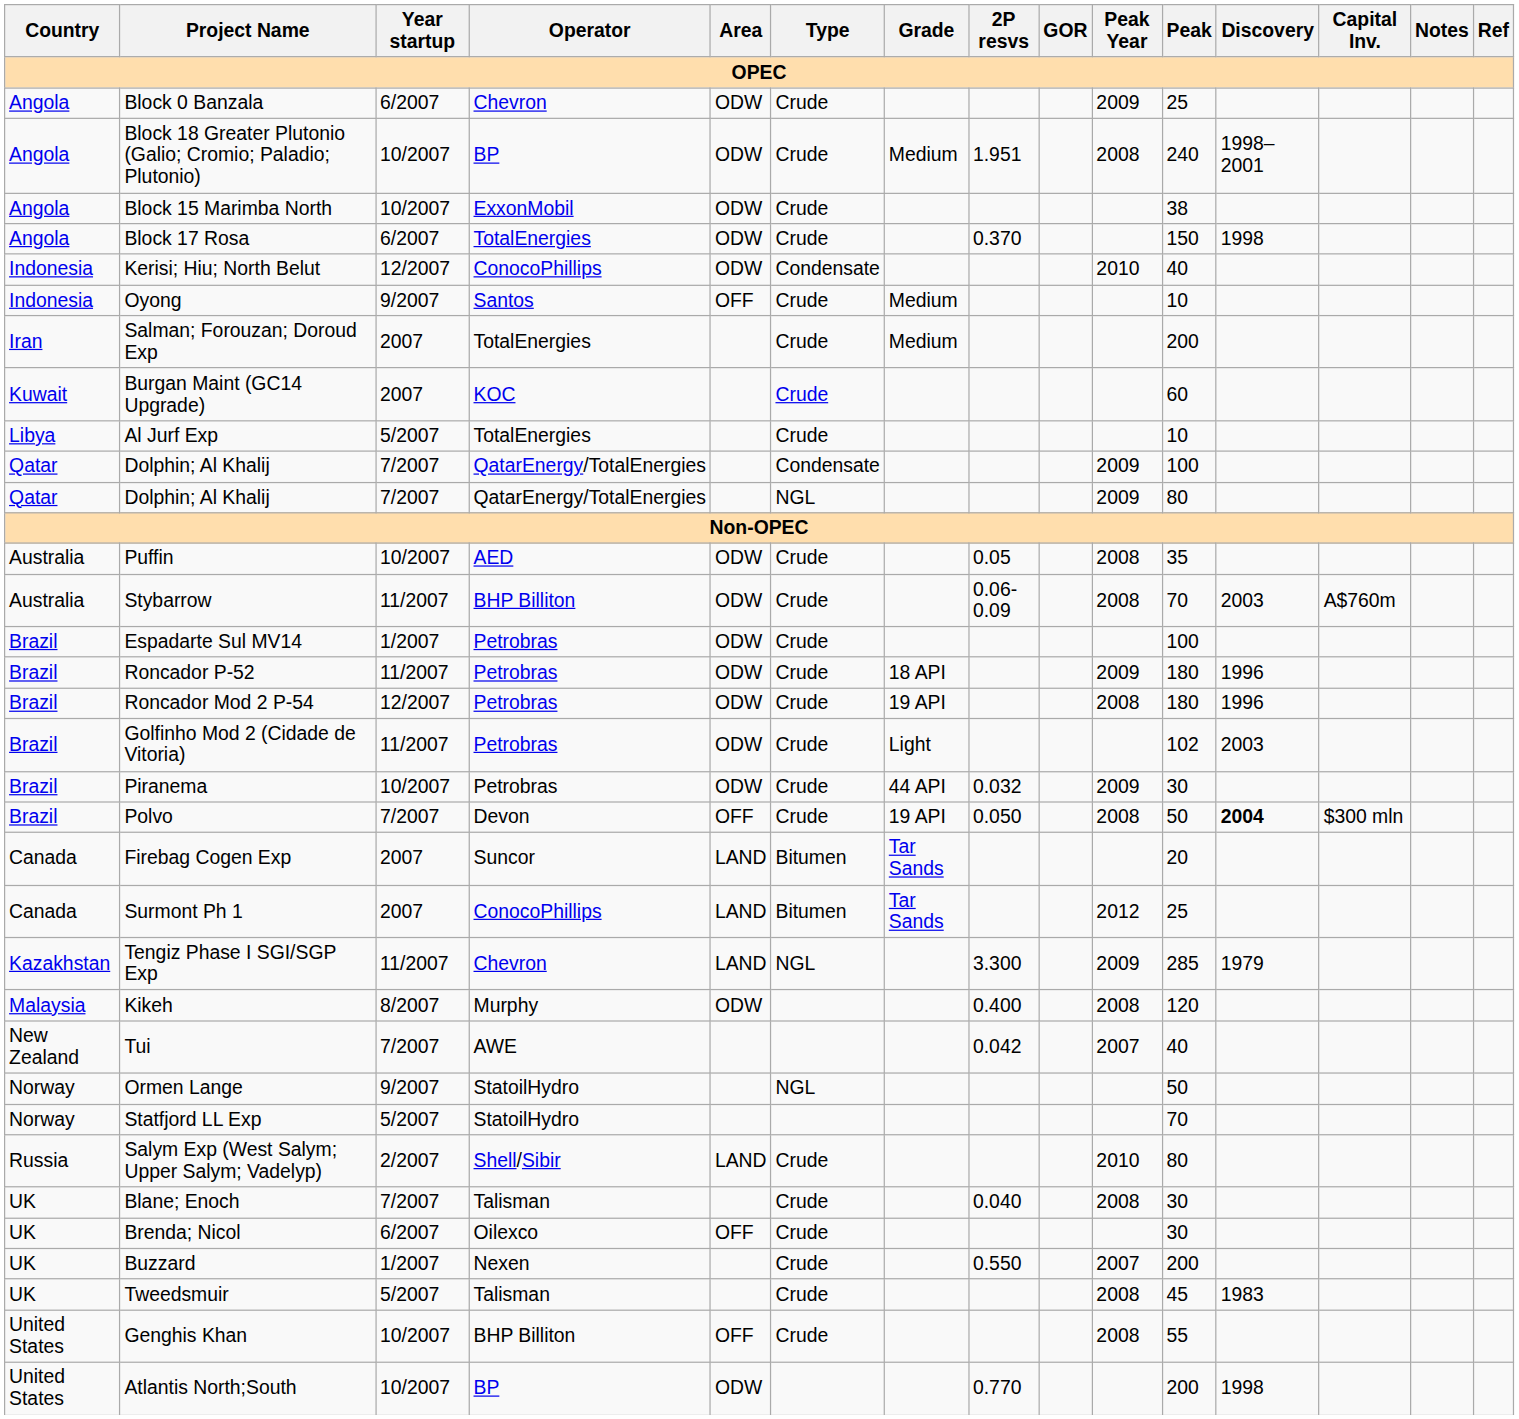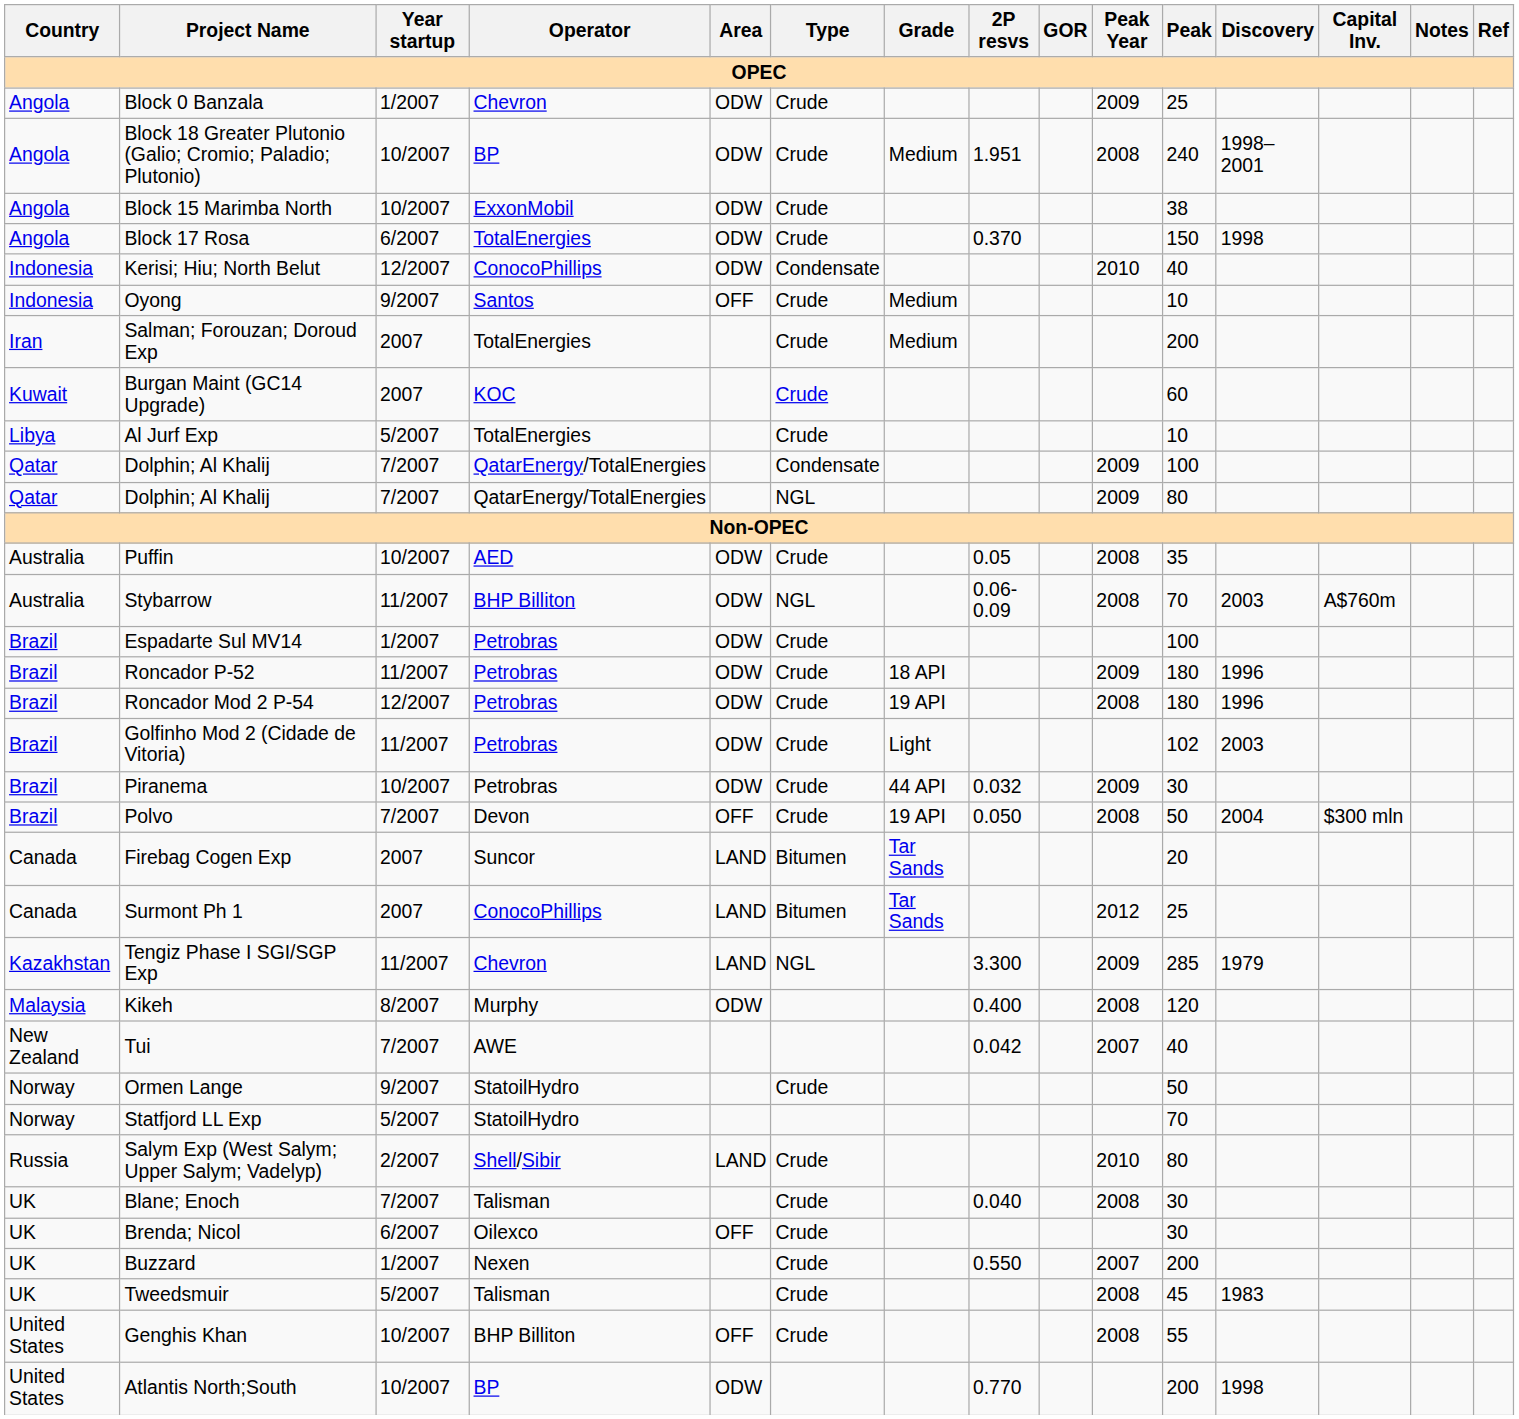(410, 103) 6/2007 -> (410, 103) 1/2007
(802, 600) Crude -> (795, 600) NGL
(1242, 817) bold -> (1242, 817) normal
(795, 1088) NGL -> (802, 1088) Crude
